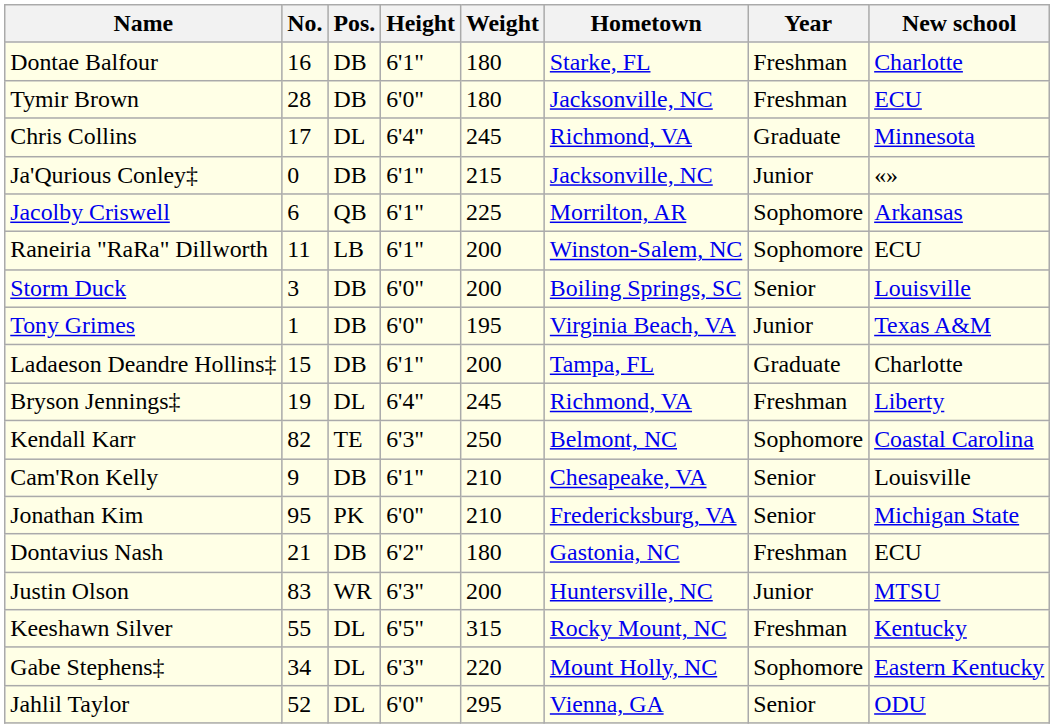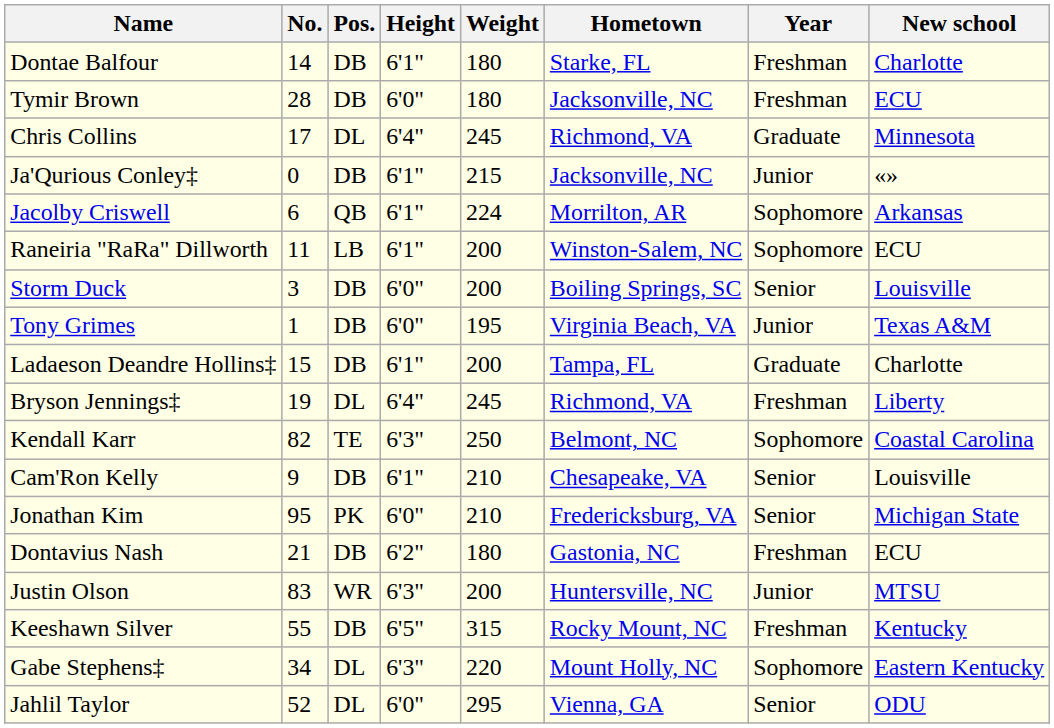(299, 61) 16 -> (299, 61) 14
(484, 212) 225 -> (484, 212) 224
(349, 628) DL -> (350, 628) DB
